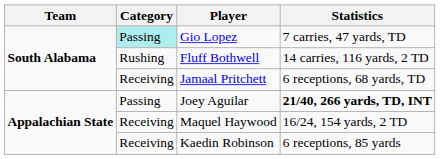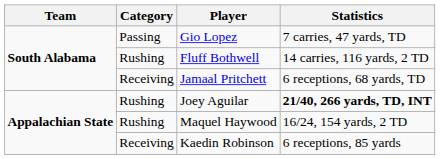(140, 36) paleturquoise background -> (140, 36) no background
(140, 100) Passing -> (142, 100) Rushing
(147, 122) Receiving -> (142, 122) Rushing
